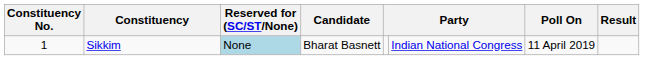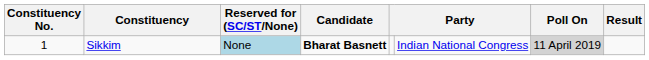(342, 45) normal -> (345, 45) bold
(561, 45) no background -> (567, 45) lightgrey background
